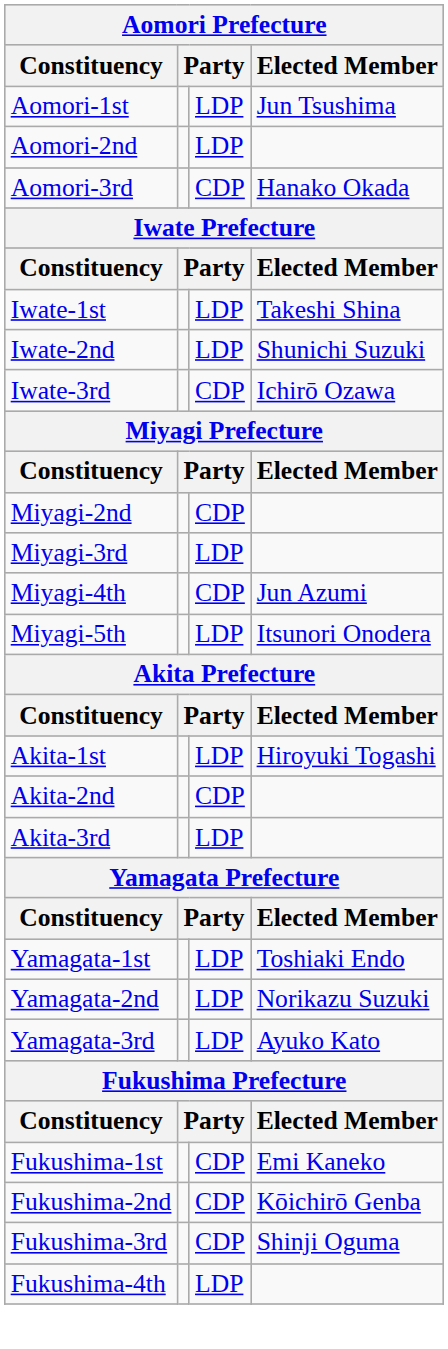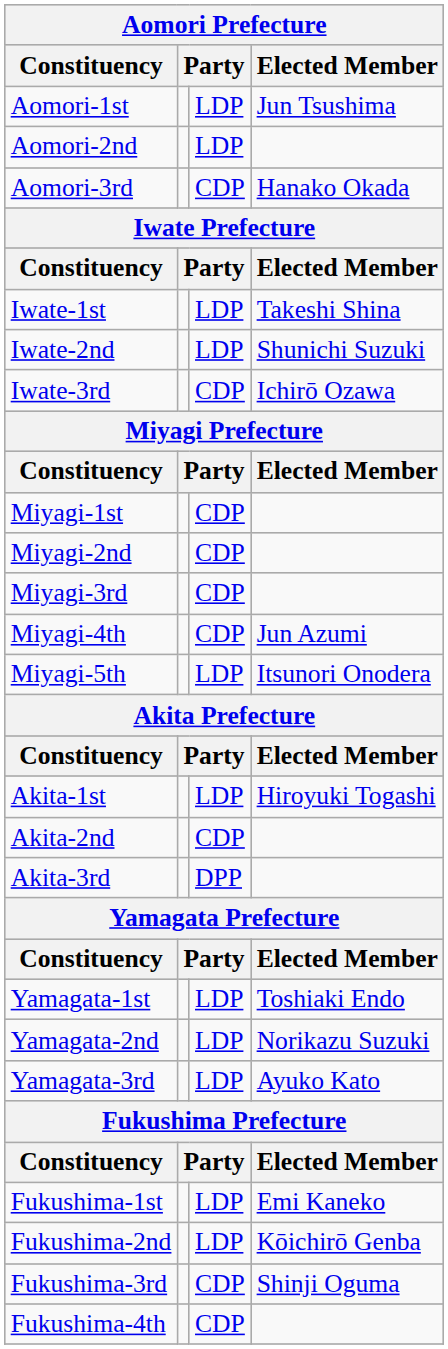+ row: (67, 512)
(219, 552) LDP -> (220, 593) CDP
(219, 836) LDP -> (219, 877) DPP
(220, 1161) CDP -> (219, 1202) LDP
(220, 1202) CDP -> (219, 1242) LDP
(219, 1283) LDP -> (220, 1324) CDP
